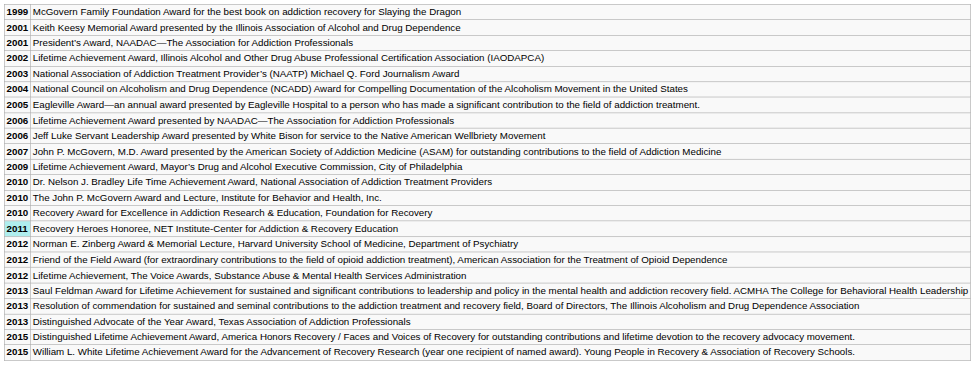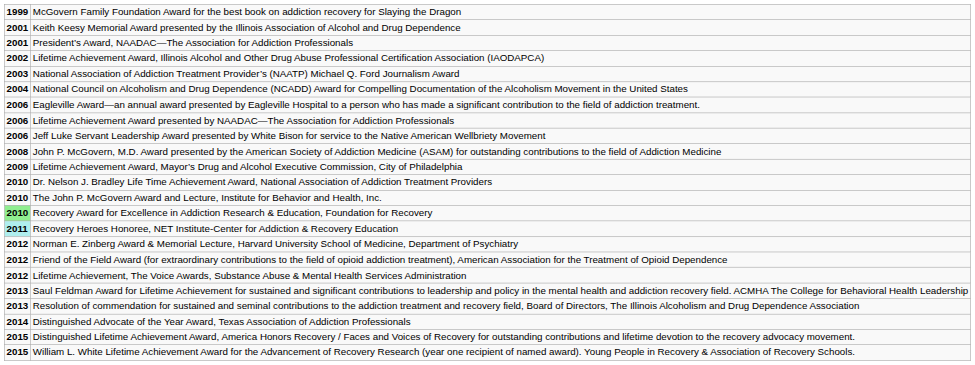(17, 105) 2005 -> (17, 105) 2006
(17, 151) 2007 -> (17, 151) 2008
(17, 213) no background -> (17, 213) lightgreen background
(17, 321) 2013 -> (17, 321) 2014
